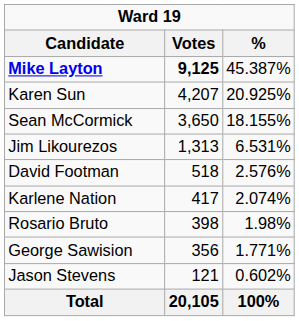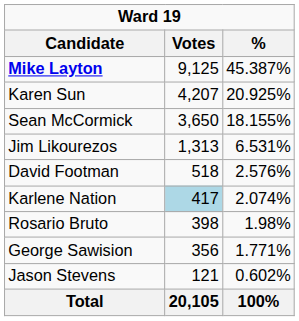(198, 69) bold -> (198, 69) normal
(205, 198) no background -> (205, 198) lightblue background
